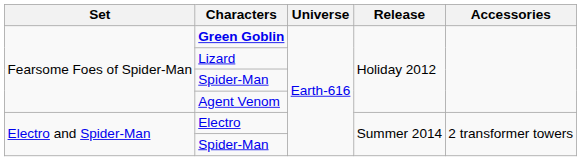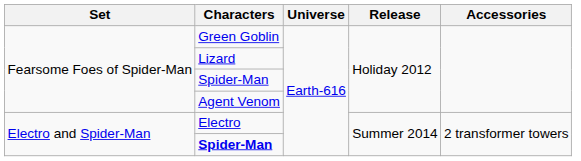(241, 36) bold -> (239, 36) normal
(233, 144) normal -> (235, 144) bold
